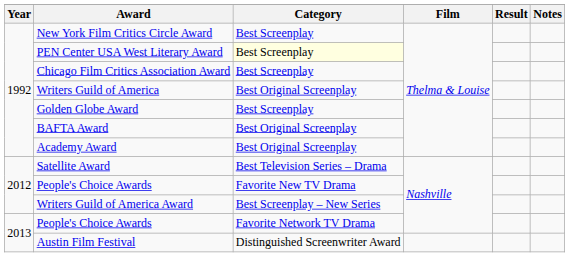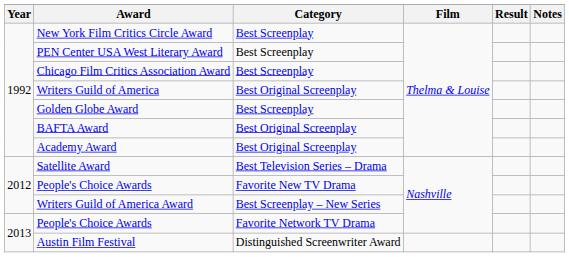(275, 52) lightyellow background -> (275, 52) no background
